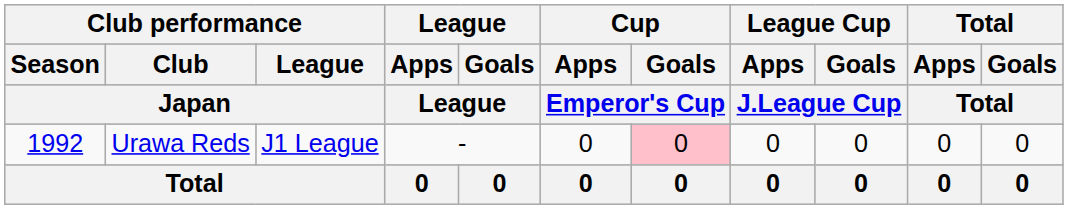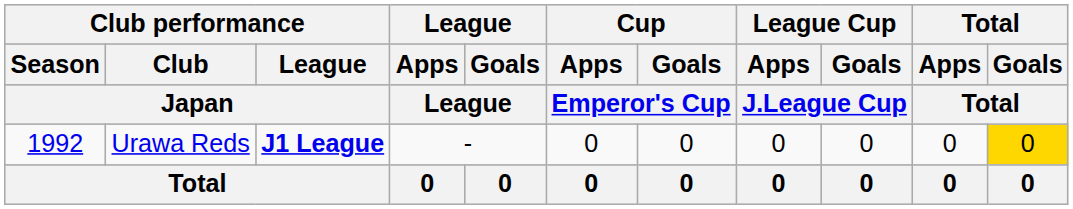(320, 143) normal -> (323, 143) bold
(681, 143) pink background -> (687, 143) no background
(1022, 143) no background -> (1028, 143) gold background
